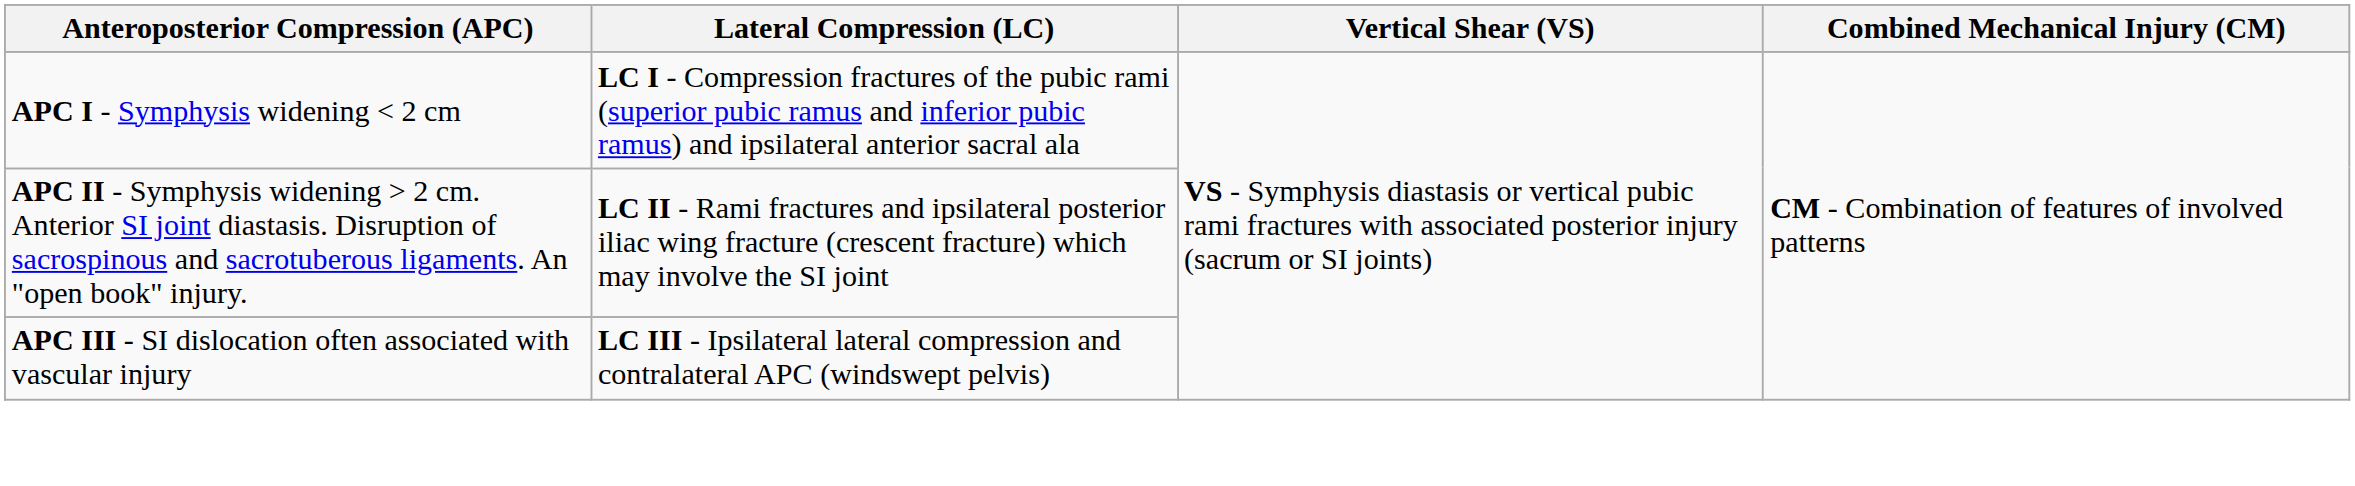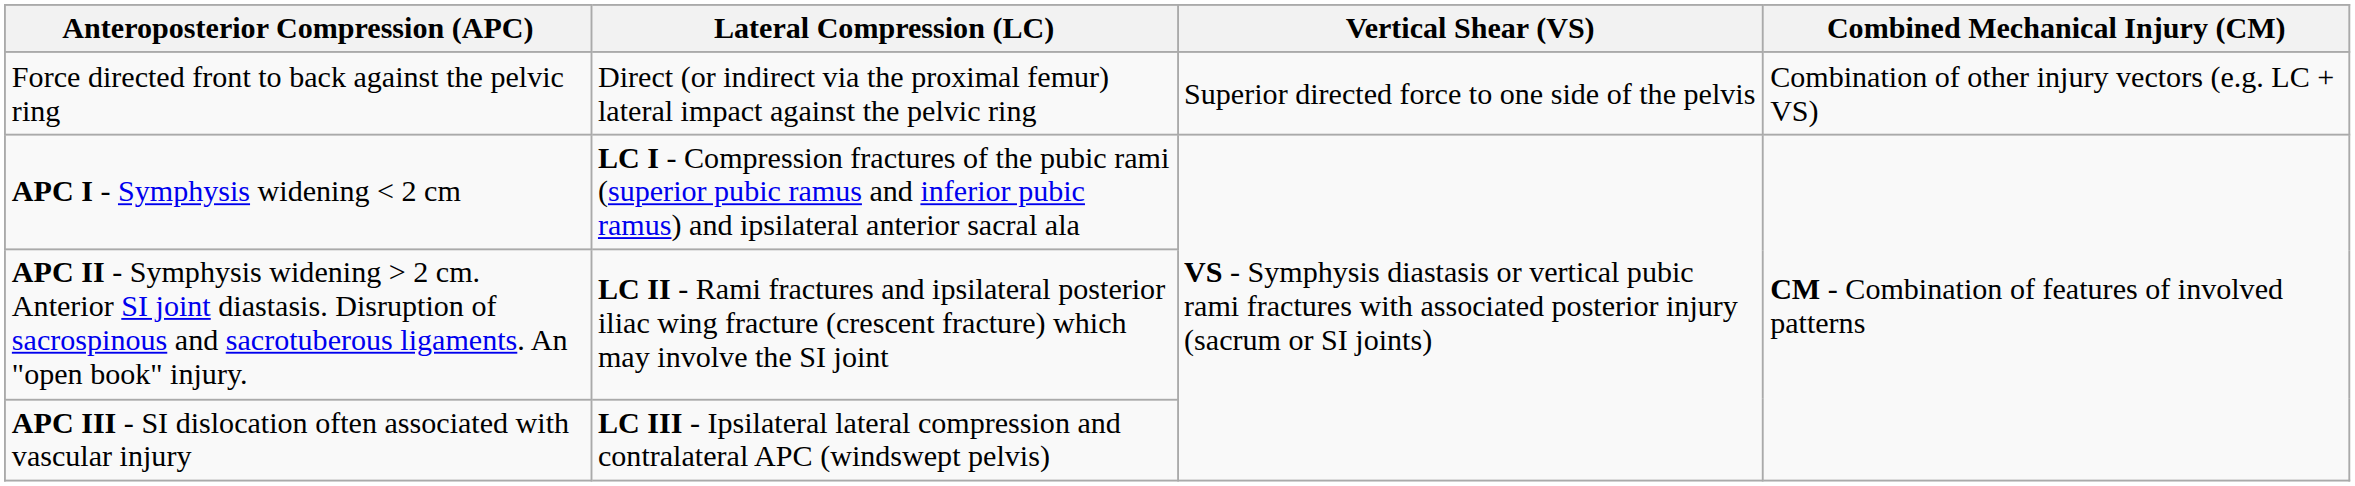+ row: (288, 92)
